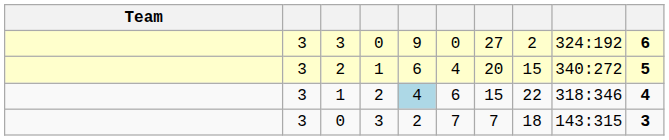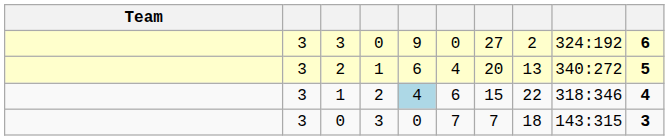(532, 70) 15 -> (532, 70) 13
(417, 122) 2 -> (417, 122) 0
